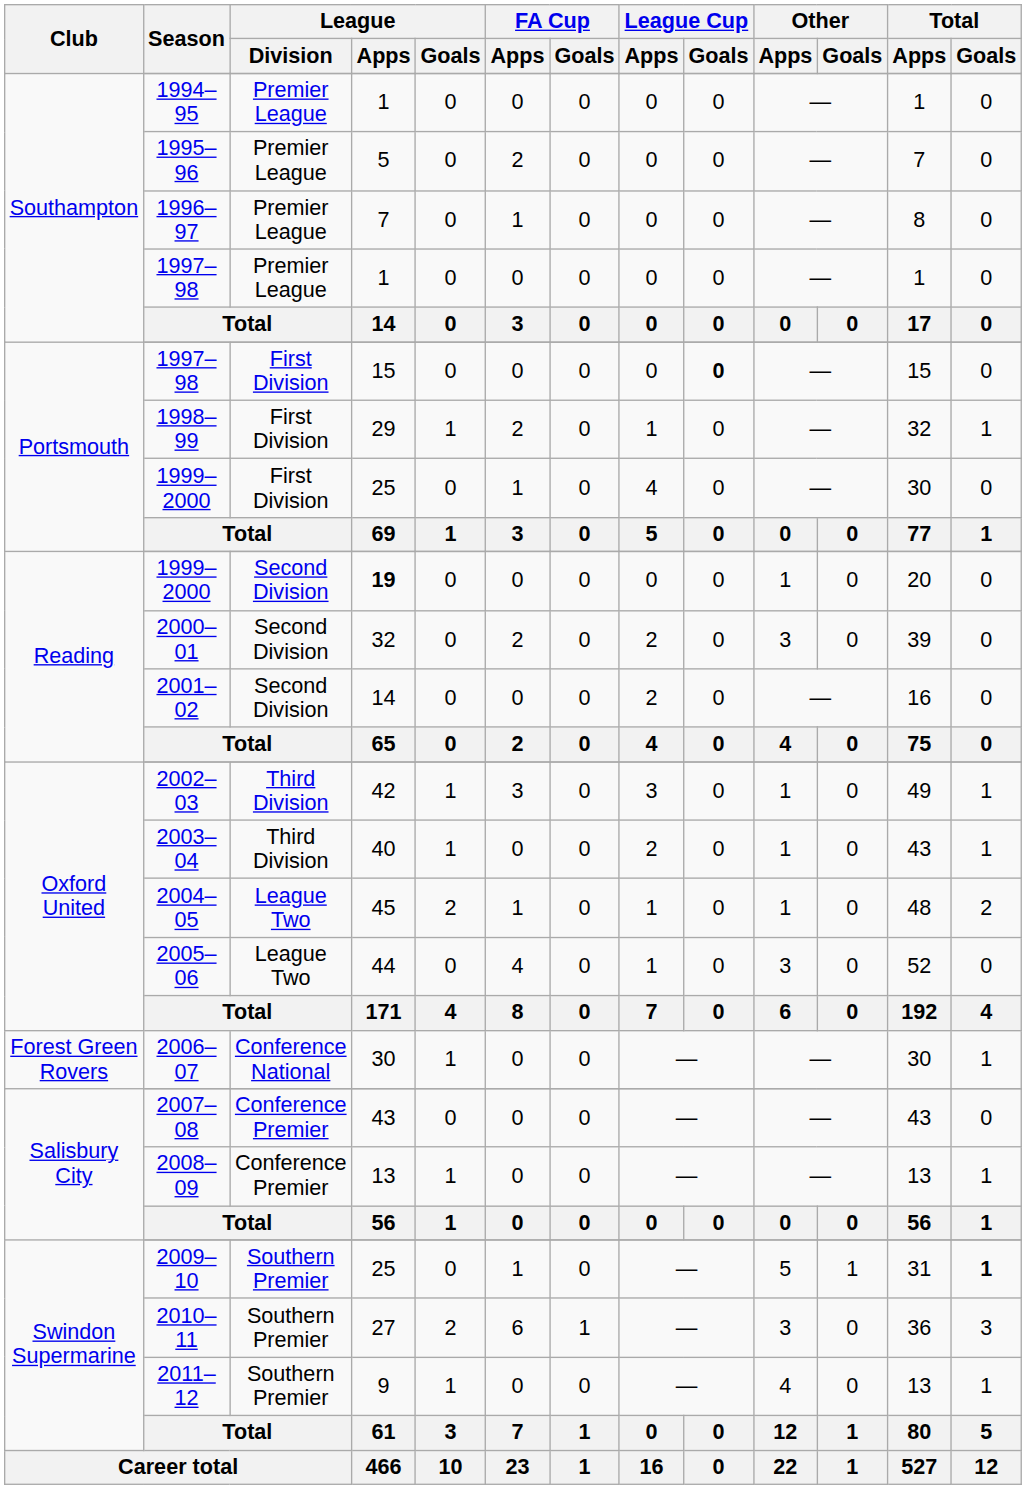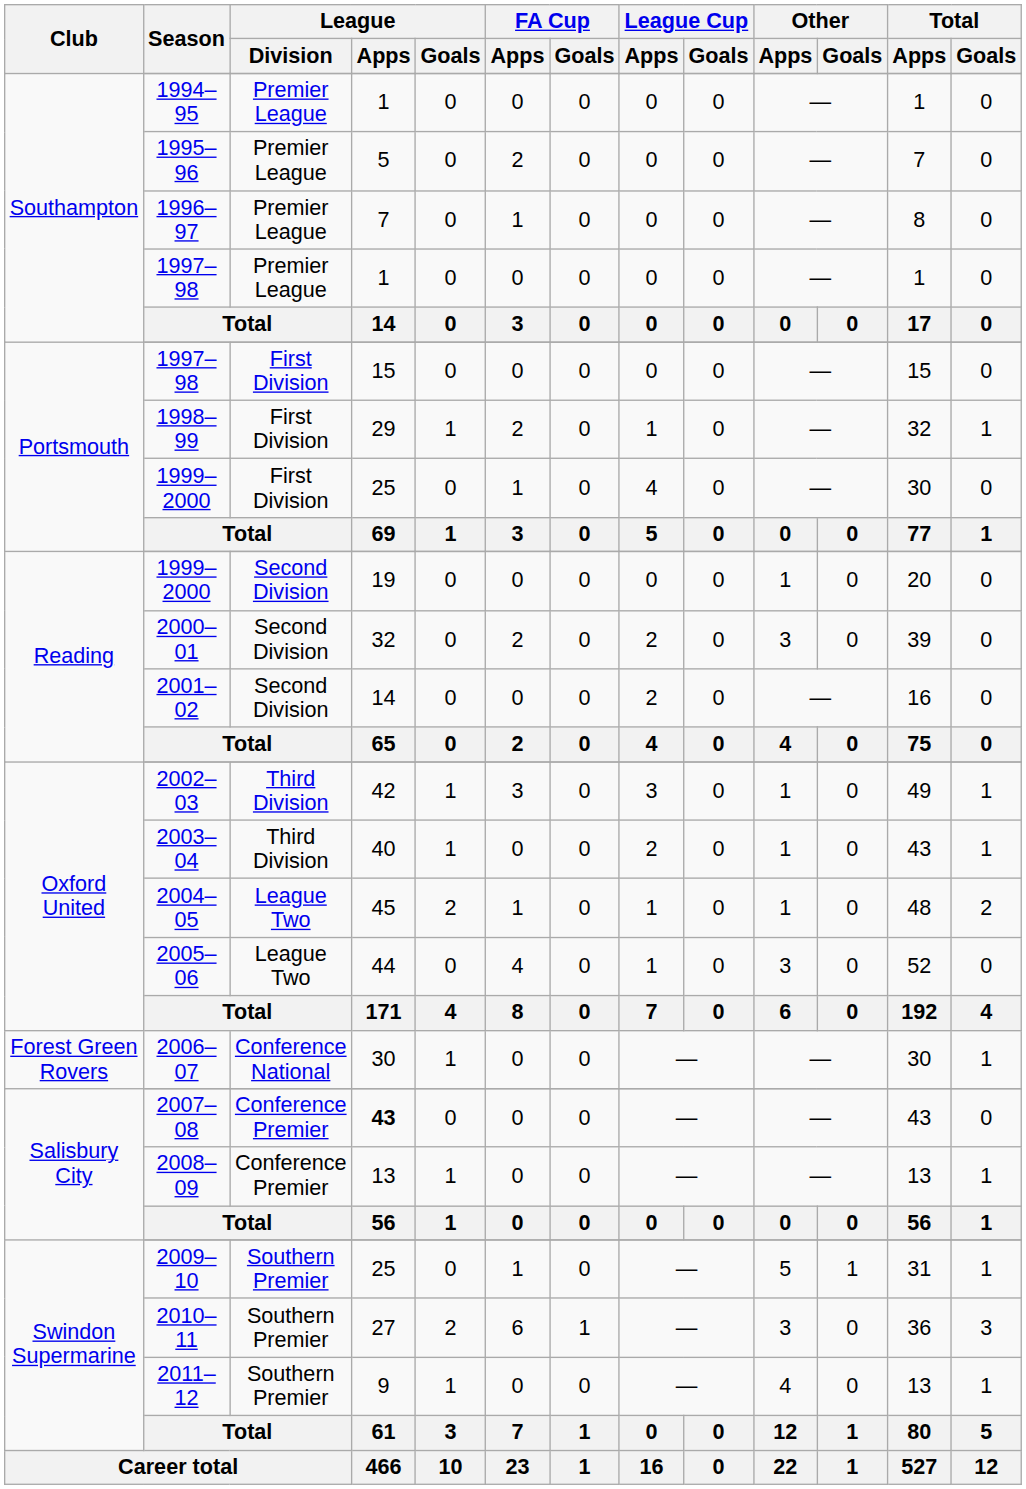(718, 370) bold -> (718, 370) normal
(384, 580) bold -> (384, 580) normal
(384, 1117) normal -> (384, 1117) bold
(986, 1269) bold -> (986, 1269) normal
